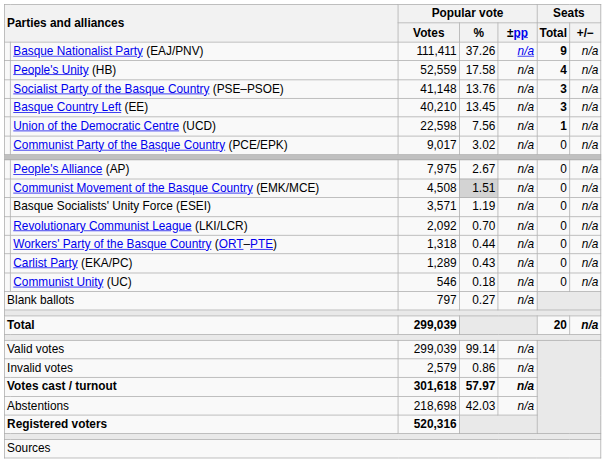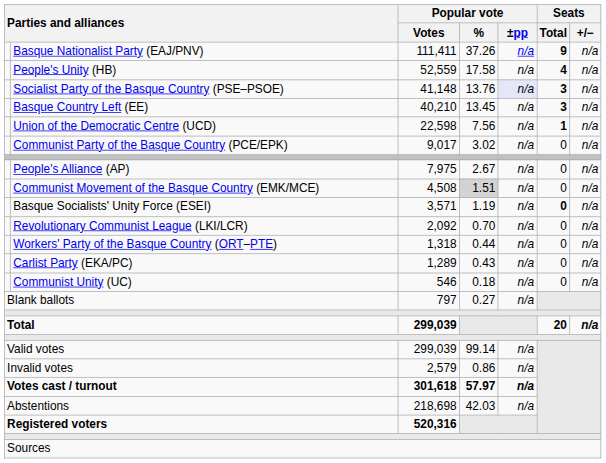(526, 88) no background -> (526, 88) lavender background
(564, 207) normal -> (564, 207) bold
